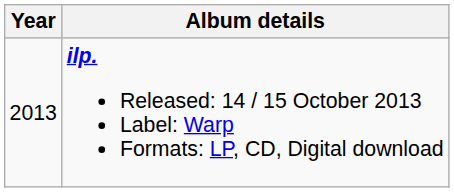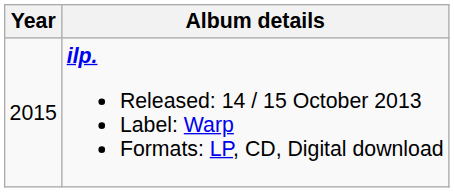(33, 112) 2013 -> (33, 112) 2015
